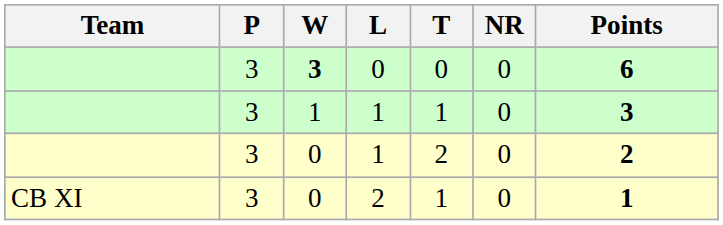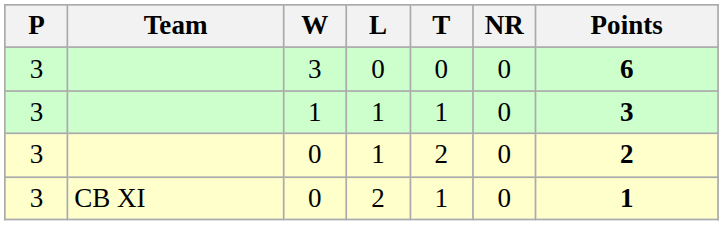columns swapped: (112, 25) <-> (252, 25)
(315, 68) bold -> (315, 68) normal
